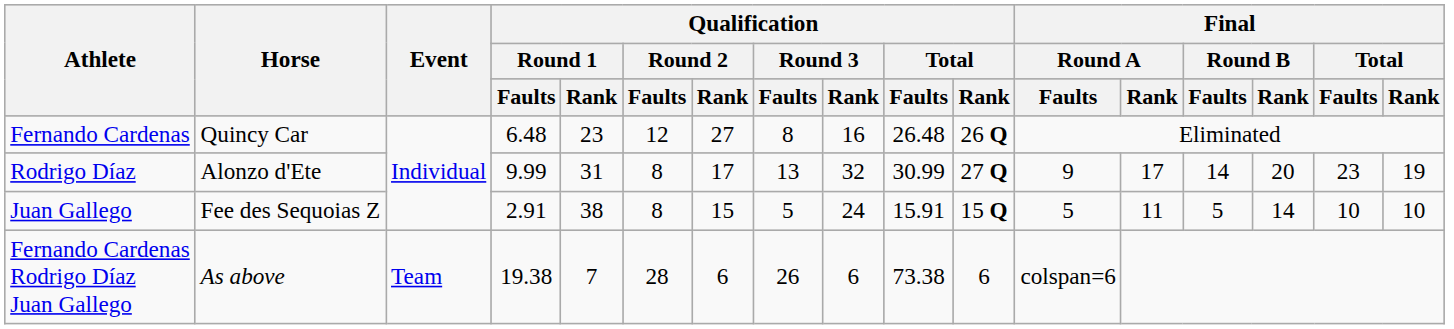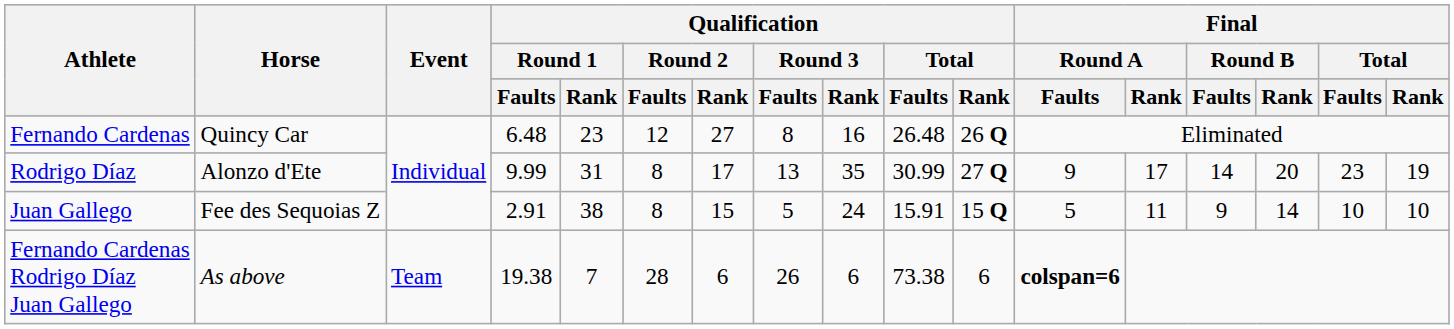(853, 172) 32 -> (853, 172) 35
(1218, 211) 5 -> (1222, 211) 9
(1068, 276) normal -> (1070, 276) bold
